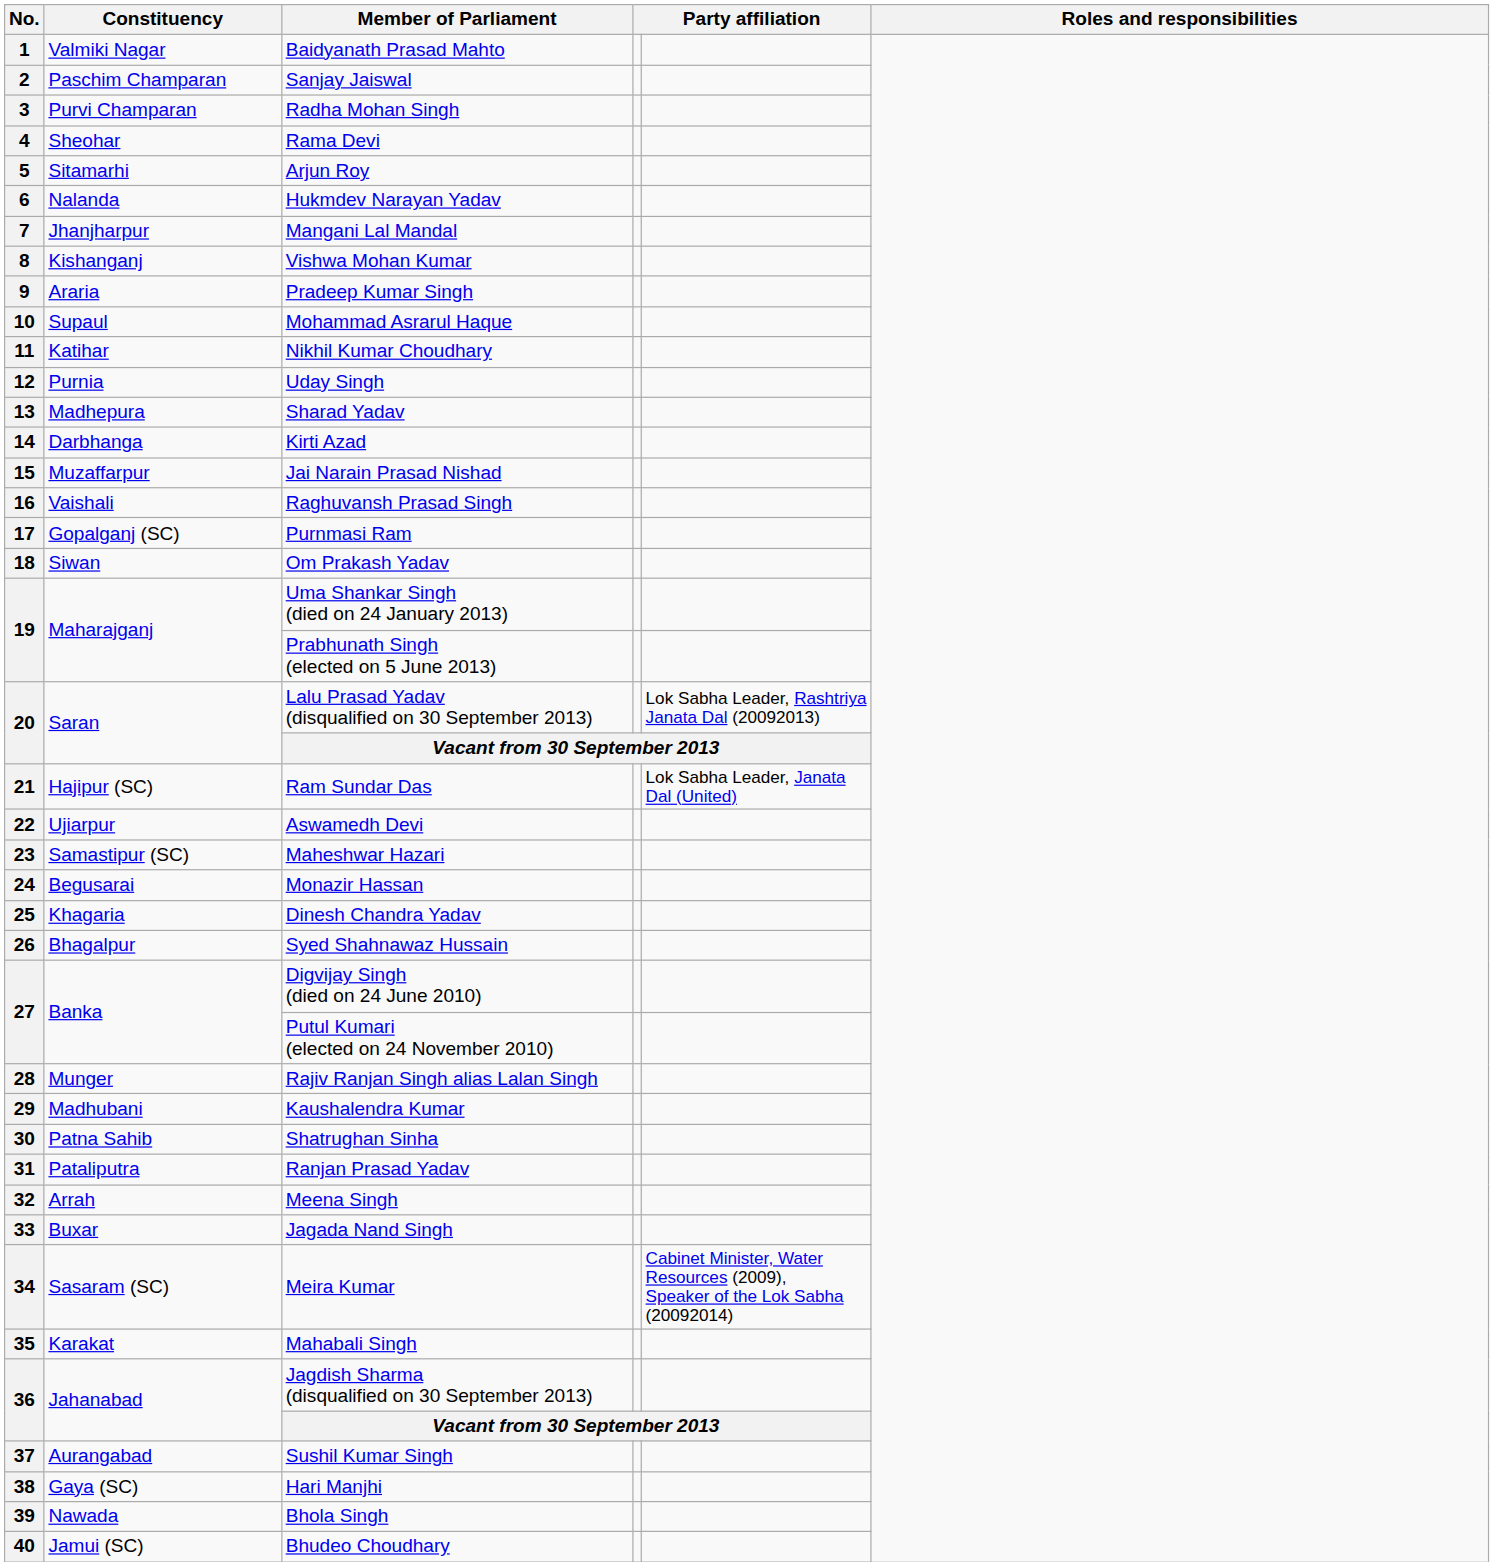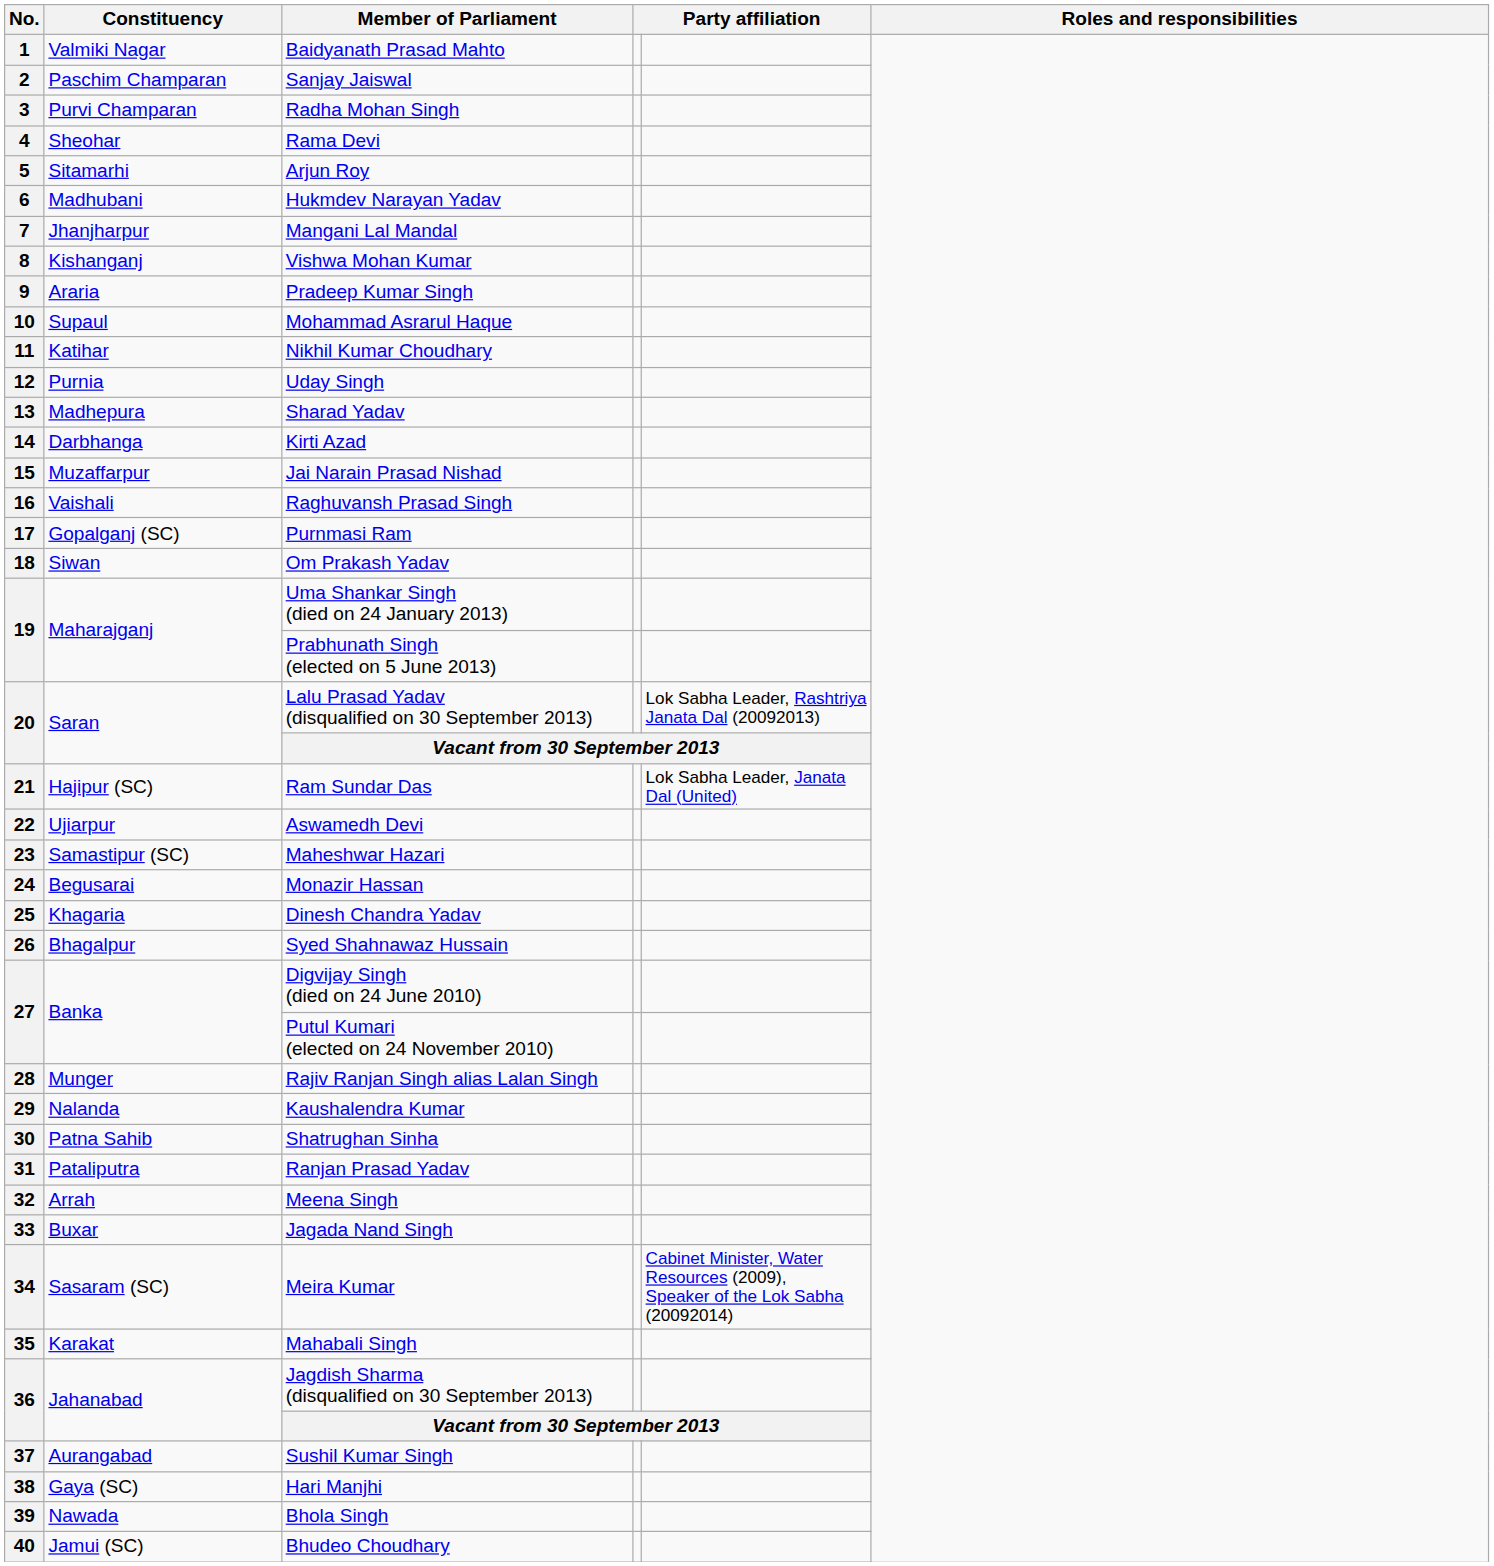(84, 200) Nalanda -> (96, 200) Madhubani
(96, 1108) Madhubani -> (84, 1108) Nalanda
